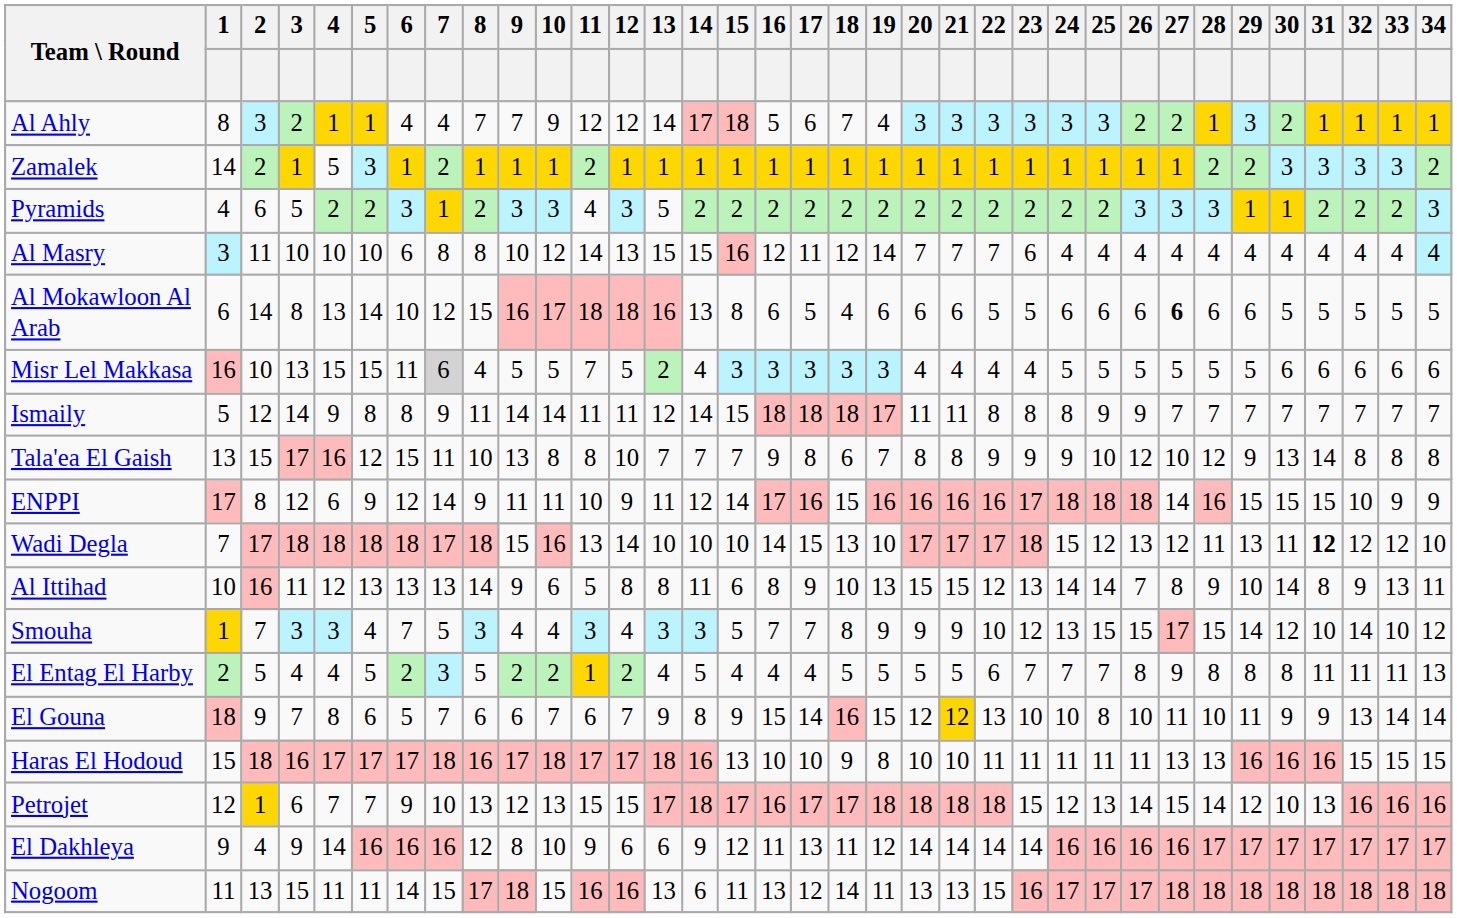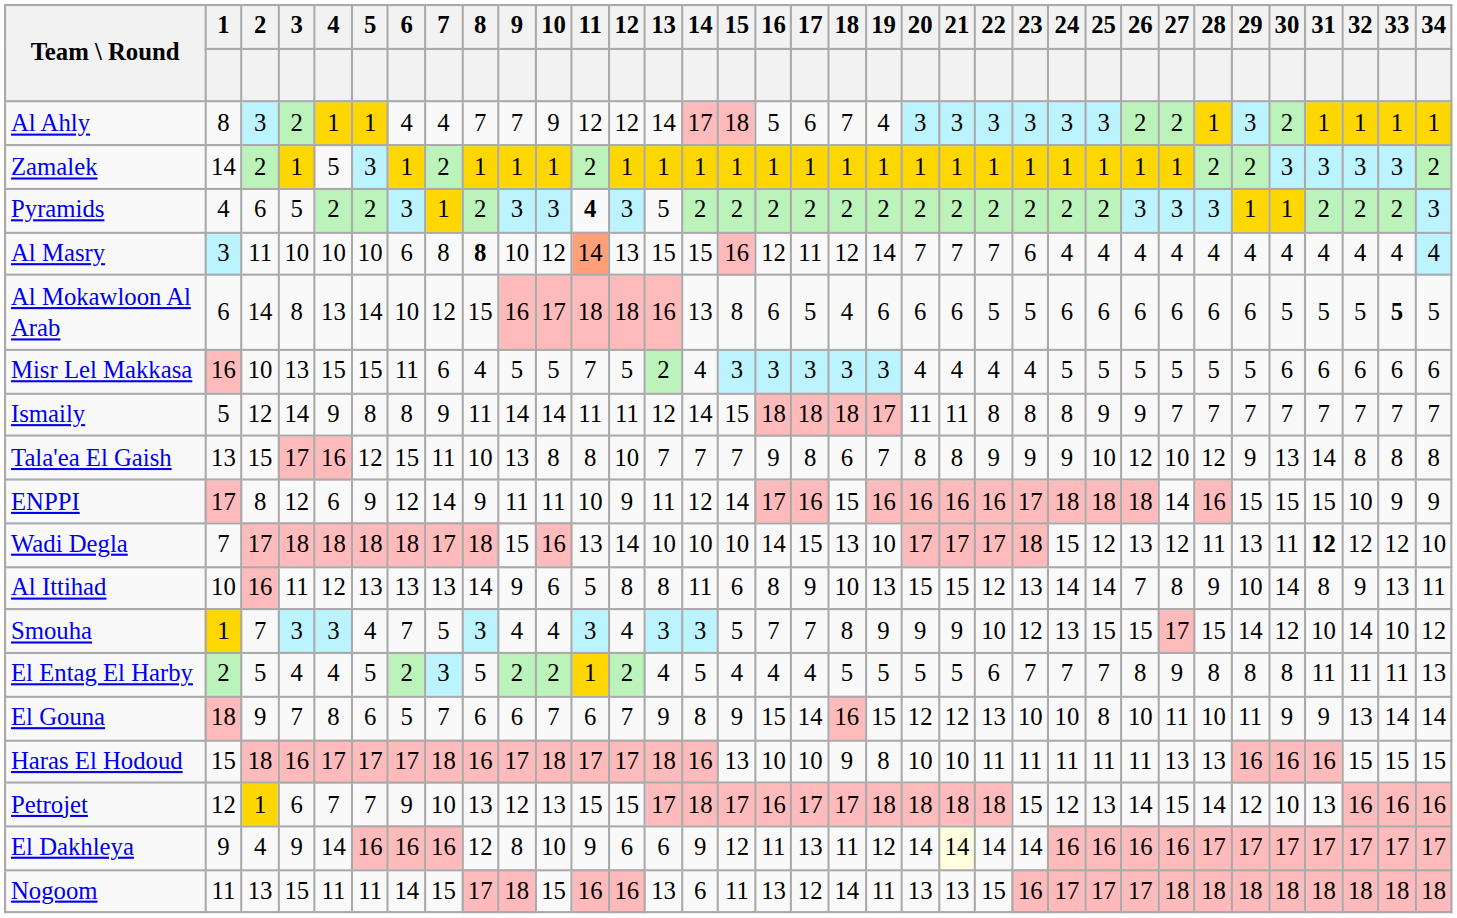(590, 209) normal -> (590, 209) bold
(480, 252) normal -> (480, 252) bold
(590, 252) no background -> (590, 252) lightsalmon background
(1177, 311) bold -> (1177, 311) normal
(1397, 311) normal -> (1397, 311) bold
(443, 370) lightgrey background -> (443, 370) no background
(957, 717) gold background -> (957, 717) no background
(957, 847) no background -> (957, 847) lightyellow background
